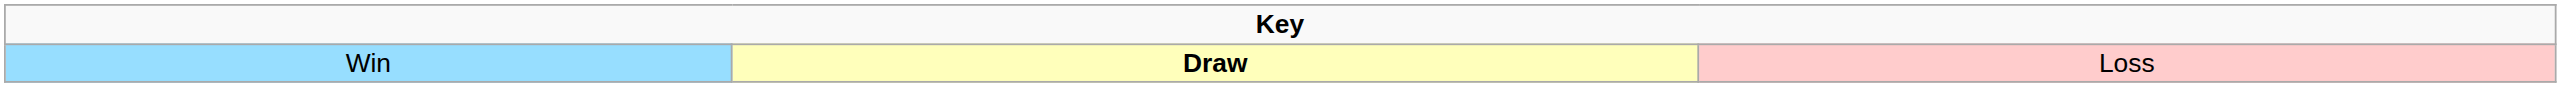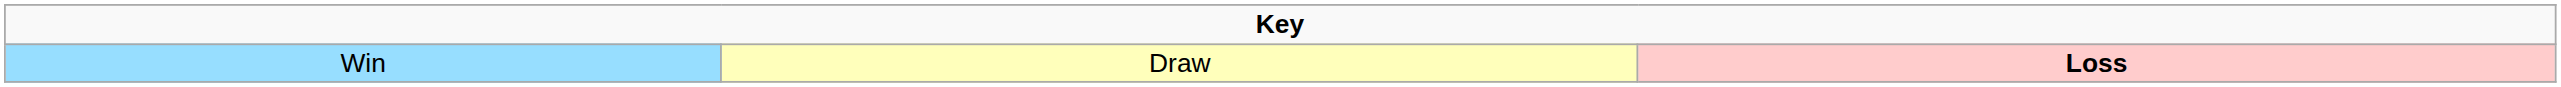(1215, 62) bold -> (1180, 62) normal
(2127, 62) normal -> (2097, 62) bold
